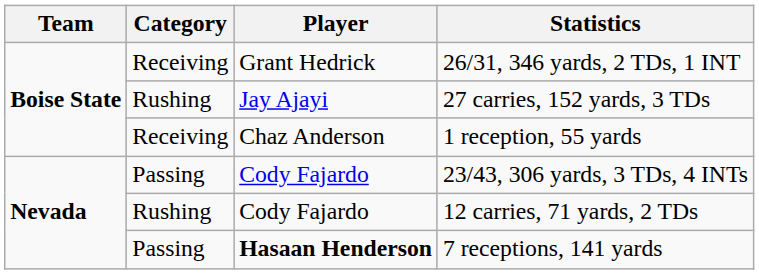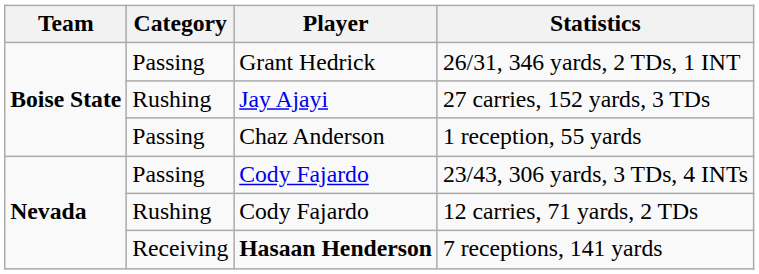(180, 61) Receiving -> (168, 61) Passing
(180, 136) Receiving -> (168, 136) Passing
(168, 249) Passing -> (180, 249) Receiving
